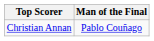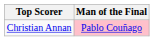(112, 28) no background -> (112, 28) pink background
